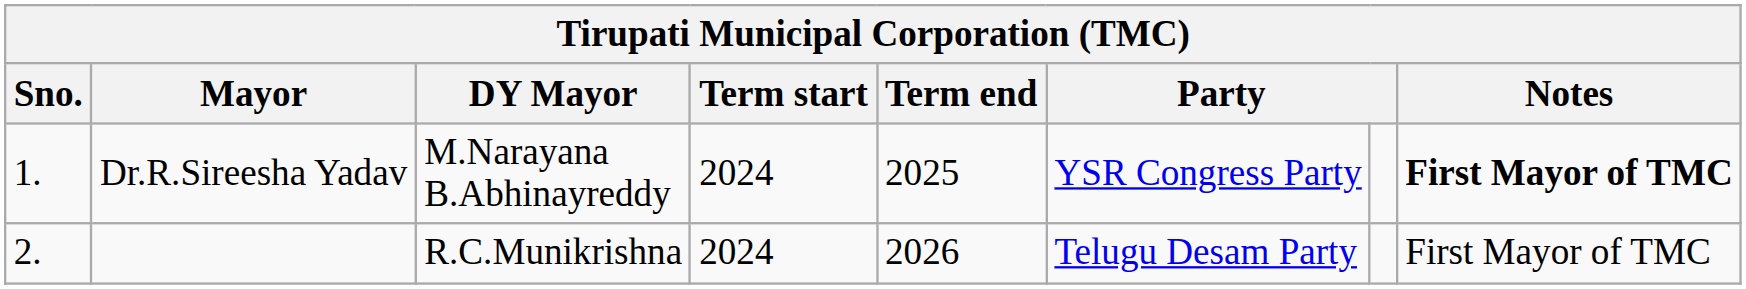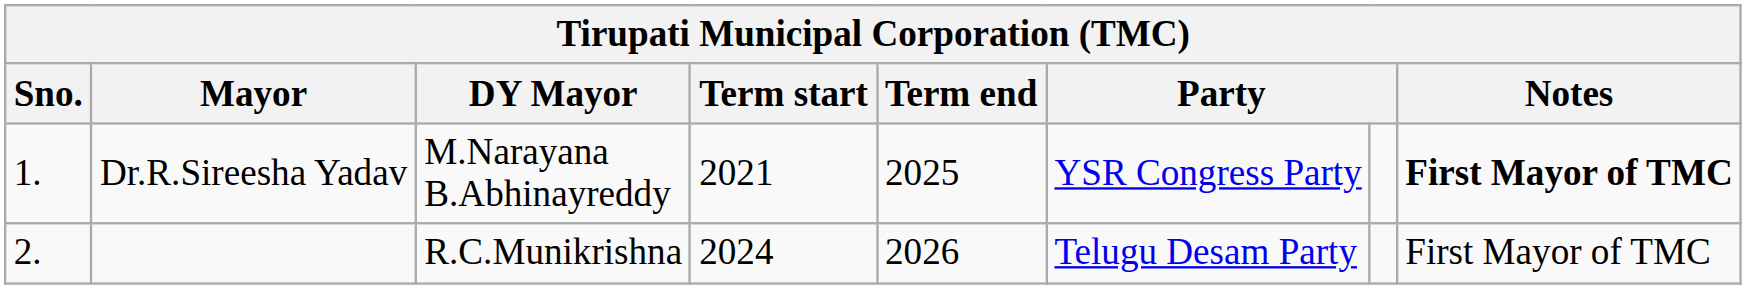(736, 172) 2024 -> (736, 172) 2021
